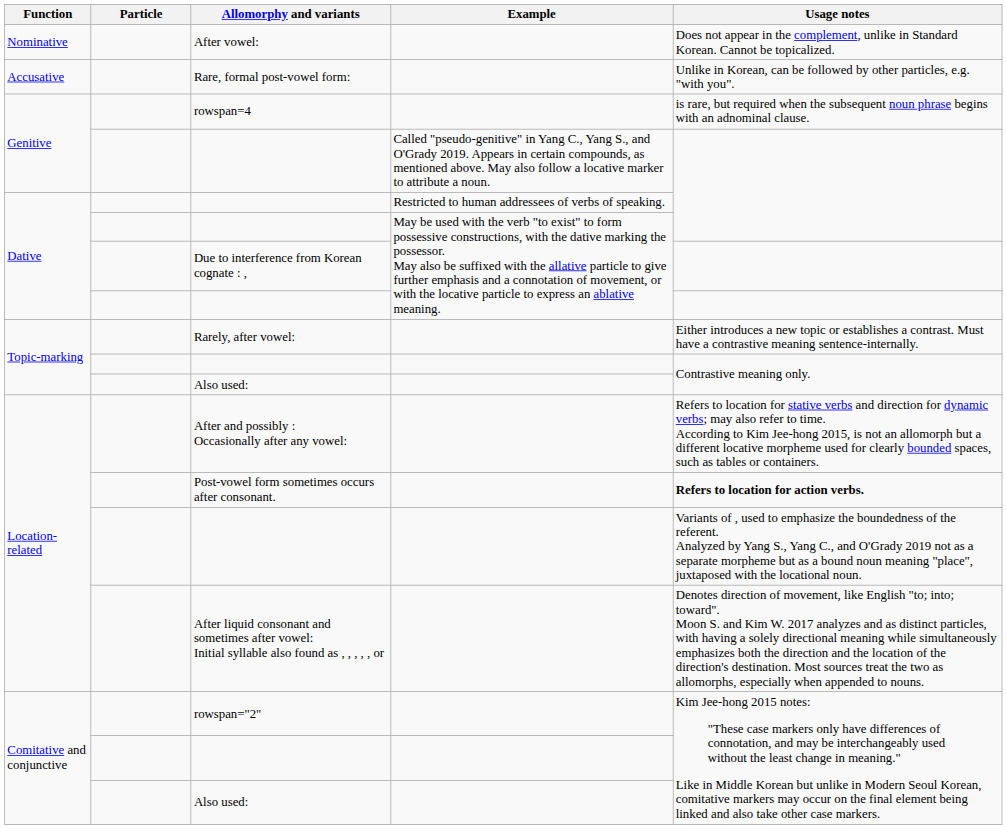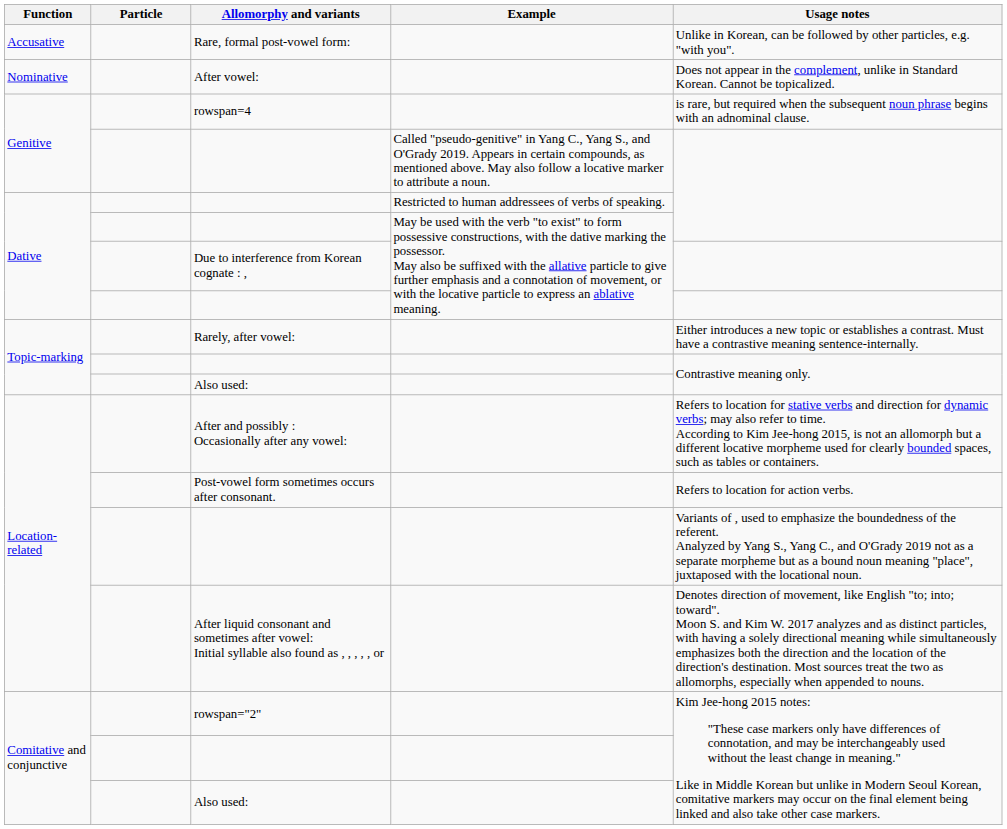rows swapped: (38, 42) <-> (36, 76)
(770, 489) bold -> (765, 489) normal
